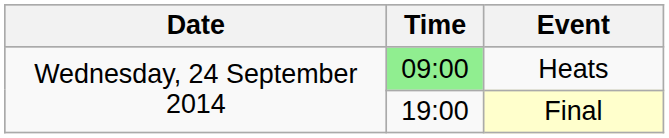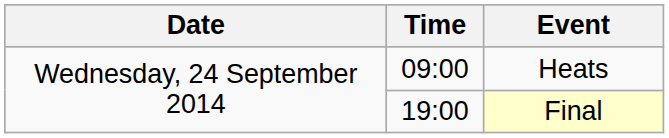(435, 68) lightgreen background -> (435, 68) no background
